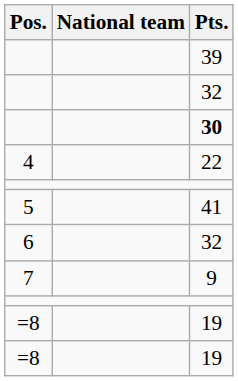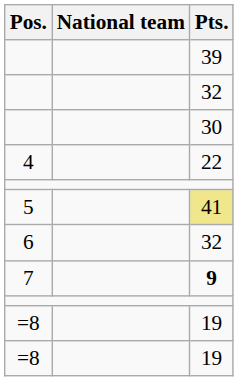(212, 127) bold -> (212, 127) normal
(212, 207) no background -> (212, 207) khaki background
(212, 277) normal -> (212, 277) bold
